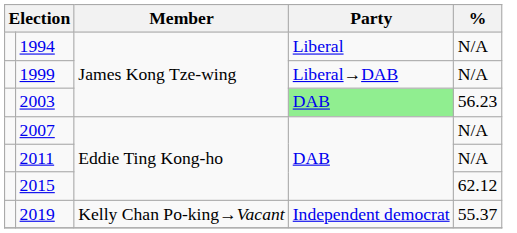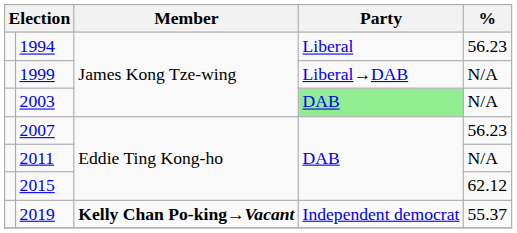(473, 46) N/A -> (487, 46) 56.23
(478, 102) 56.23 -> (483, 102) N/A
(473, 130) N/A -> (487, 130) 56.23
(181, 213) normal -> (186, 213) bold
